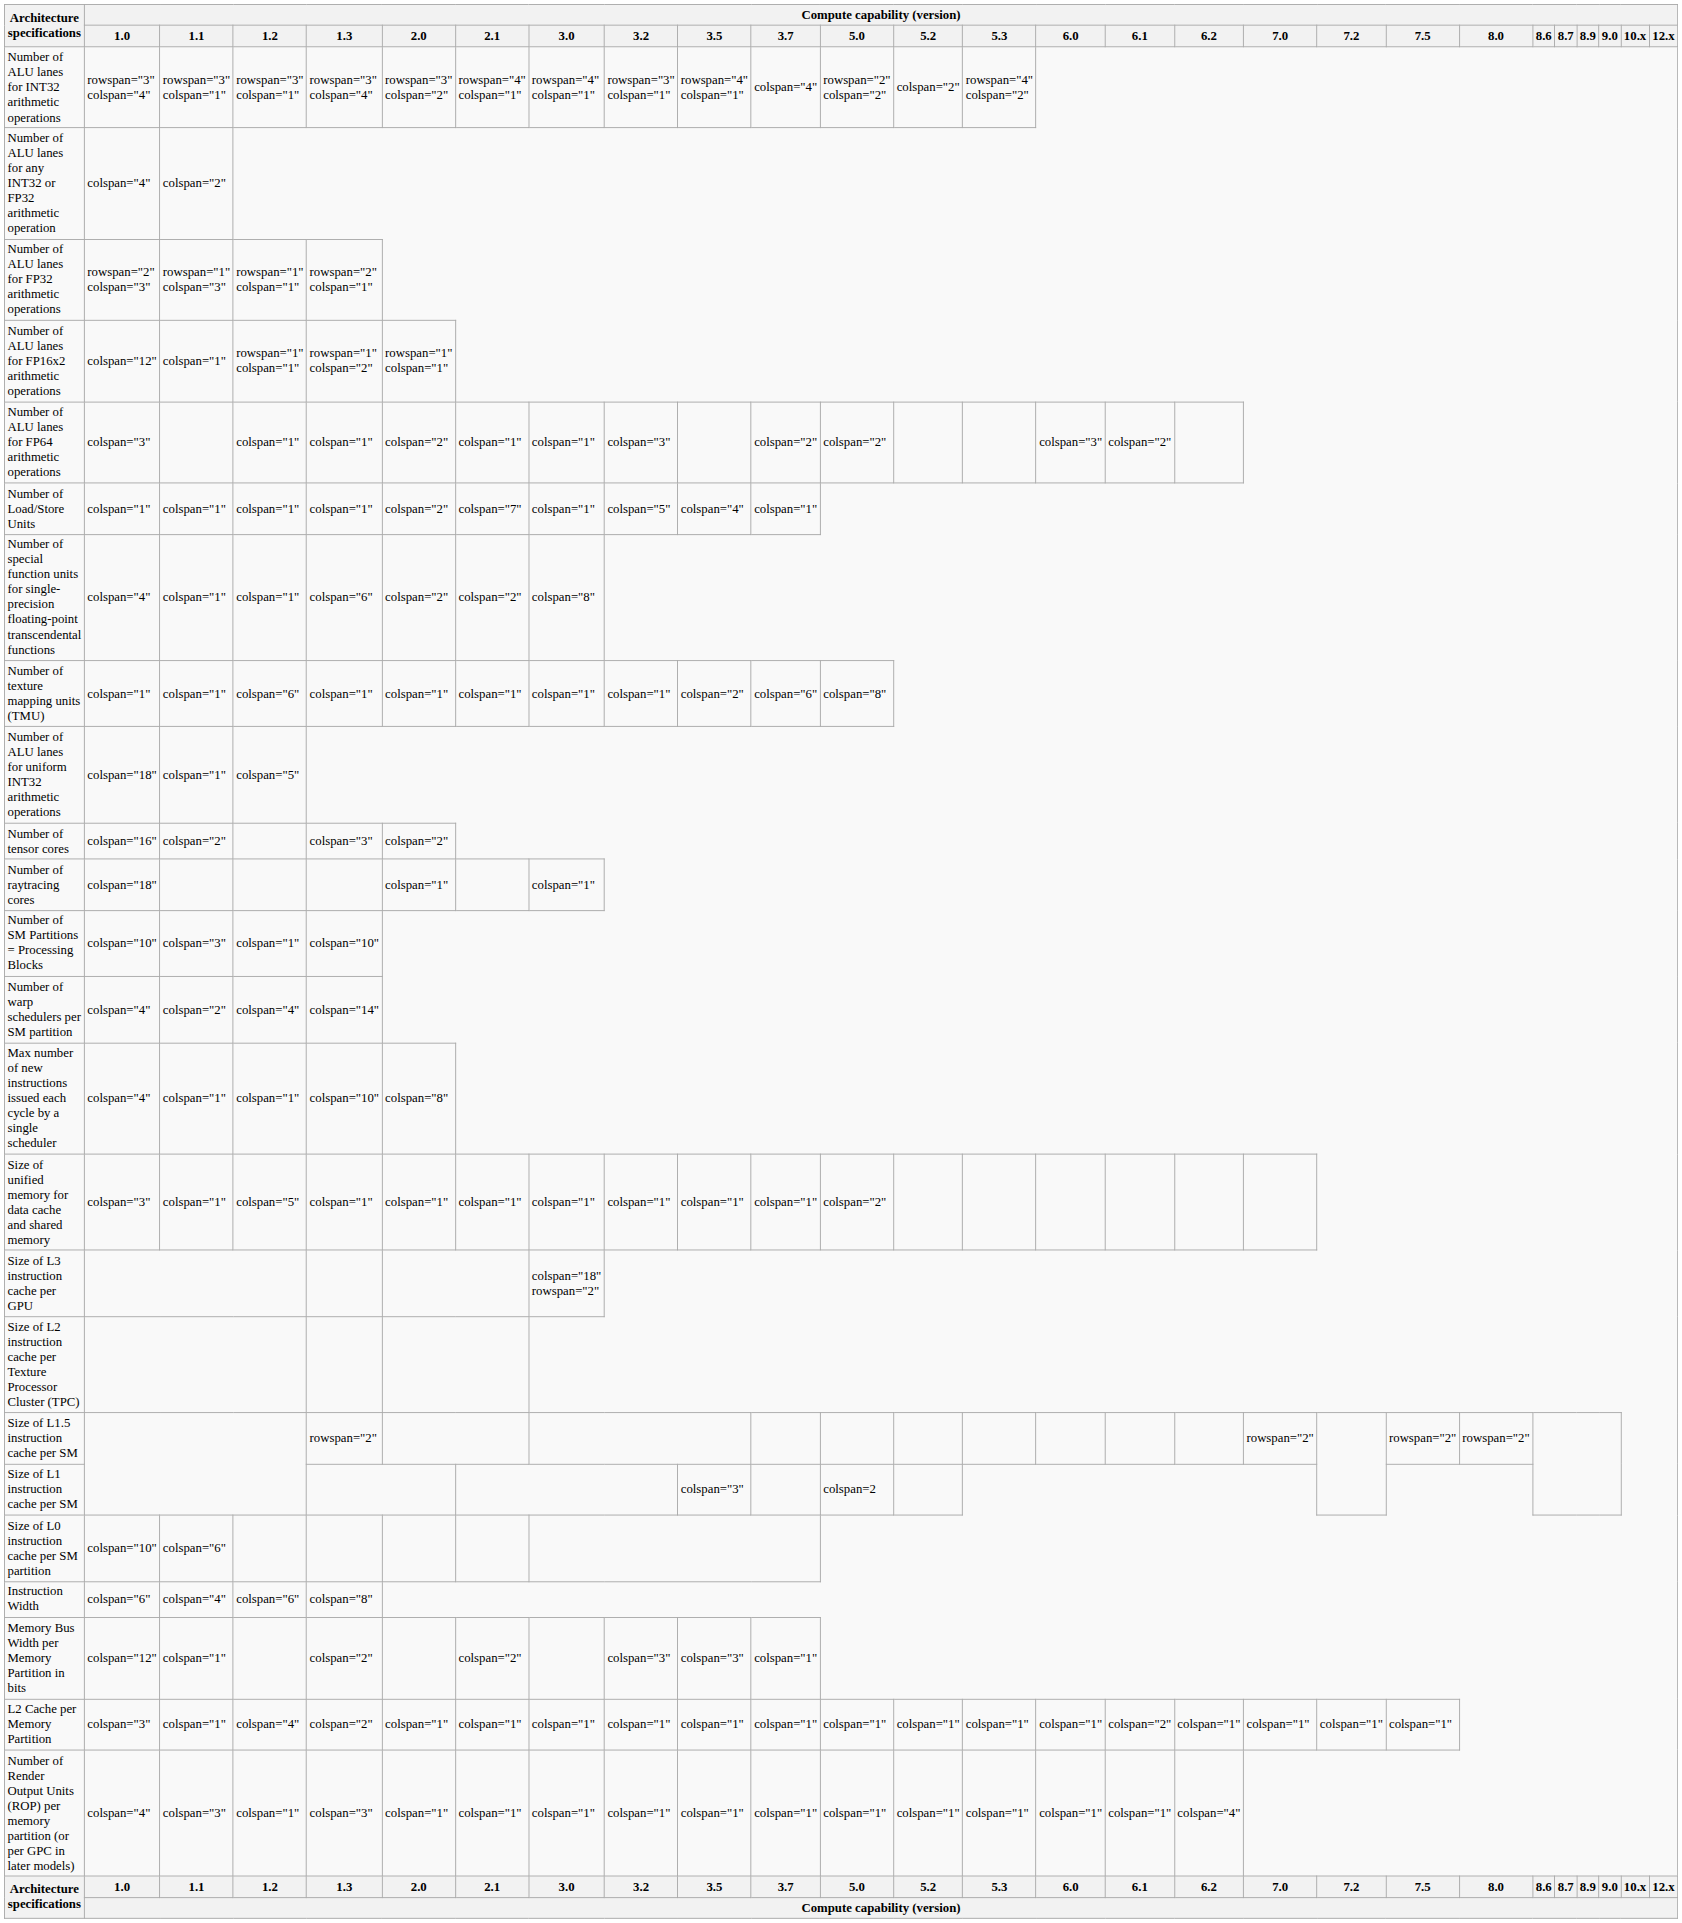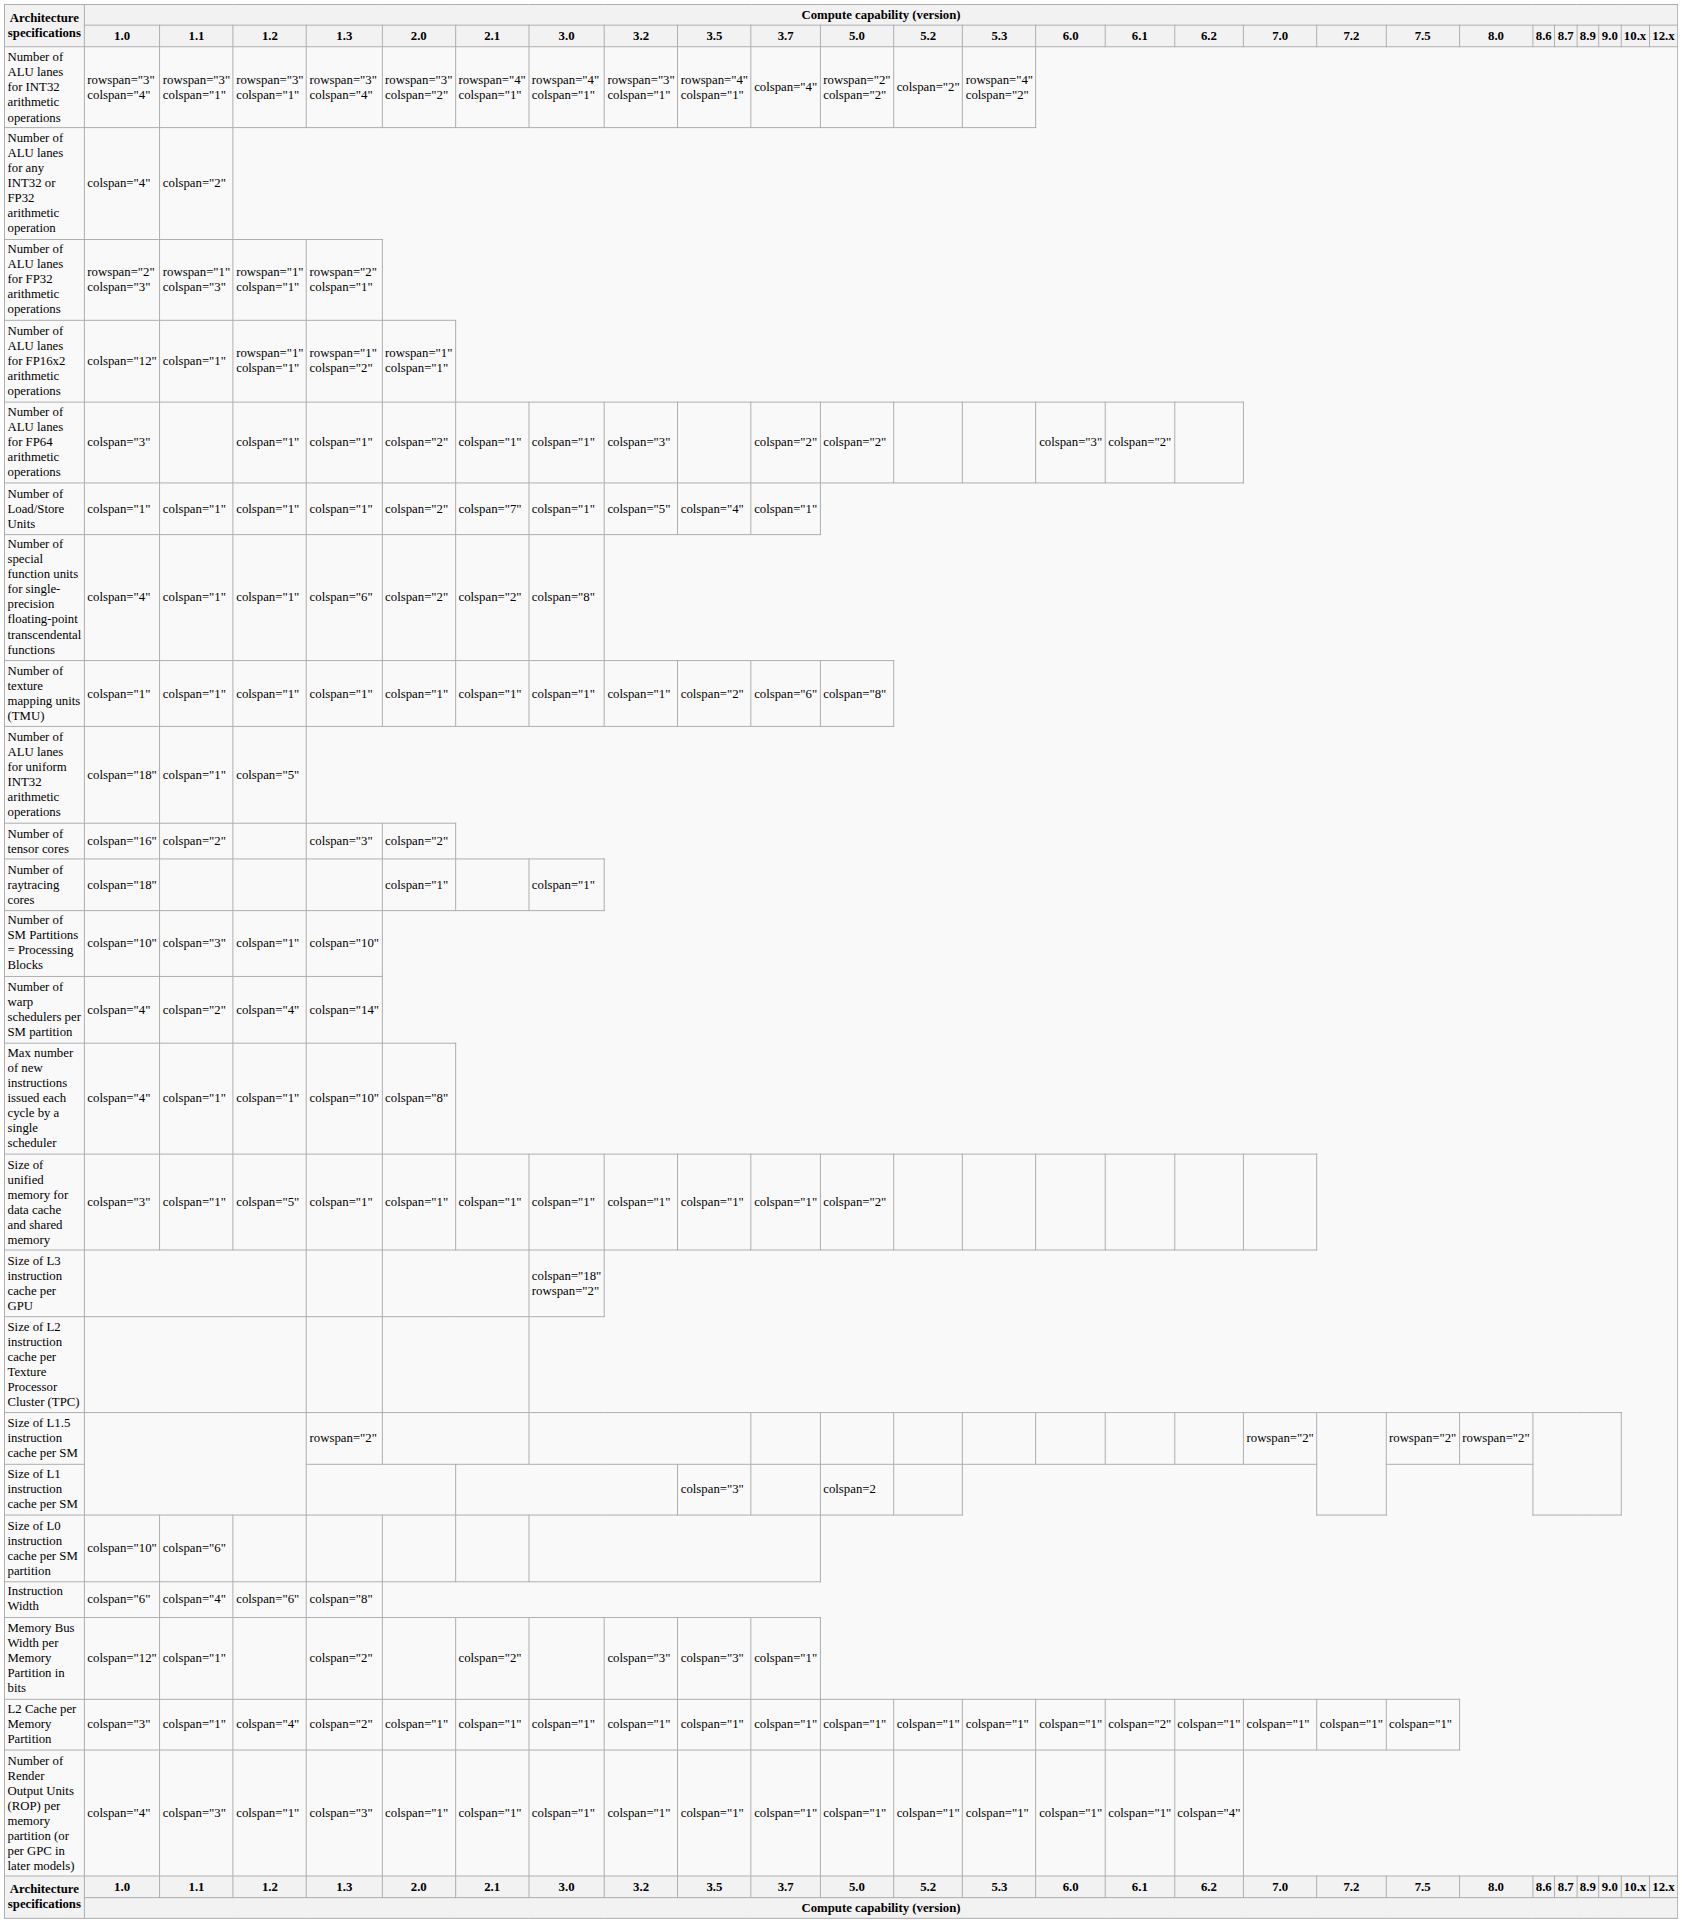(268, 693) colspan="6" -> (268, 693) colspan="1"
